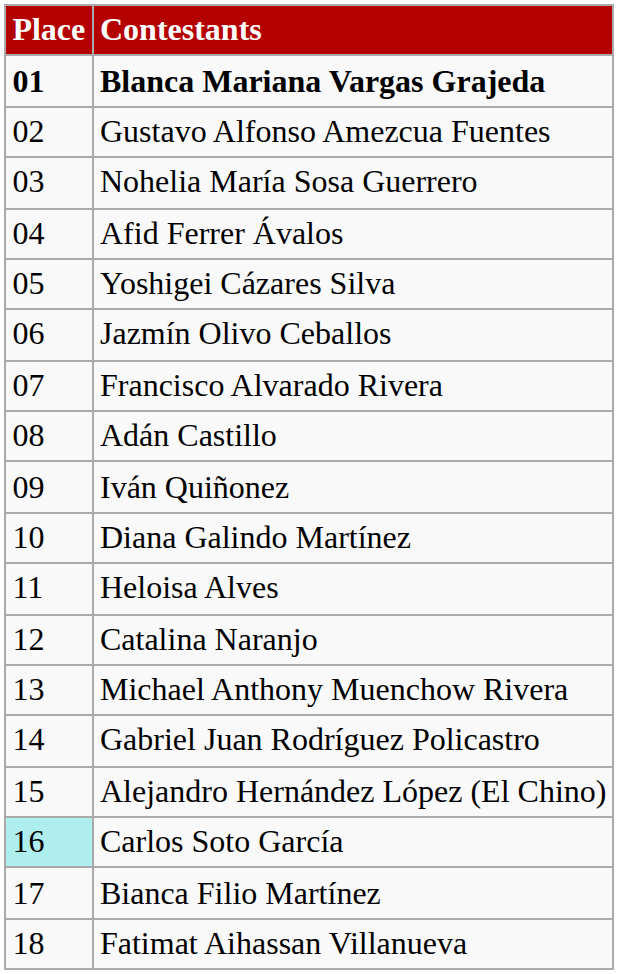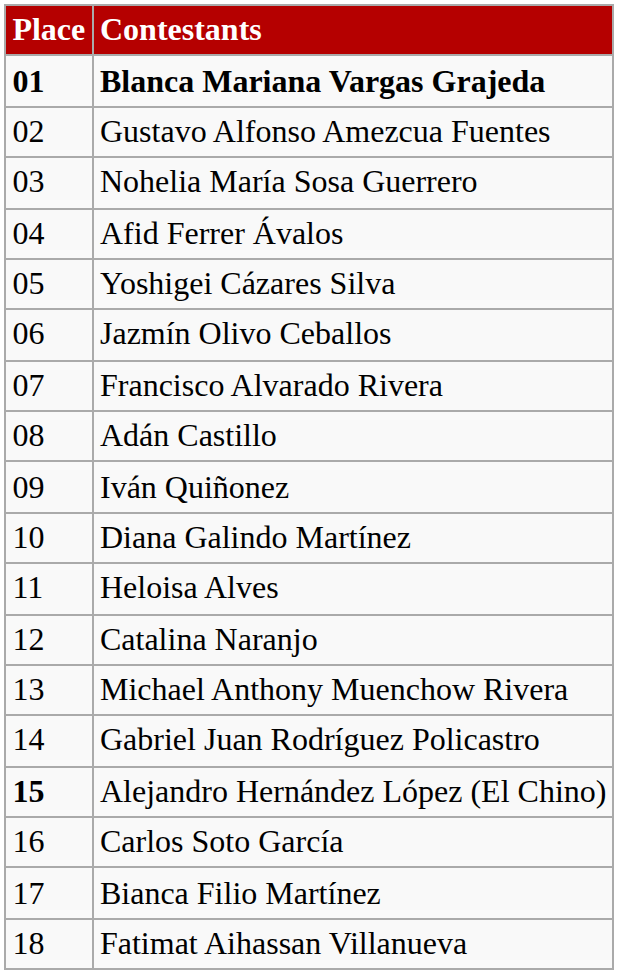(28, 791) normal -> (28, 791) bold
(28, 841) paleturquoise background -> (28, 841) no background
